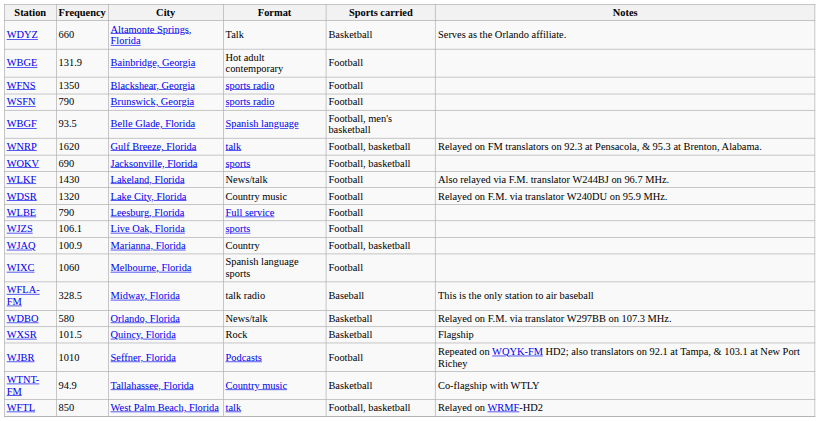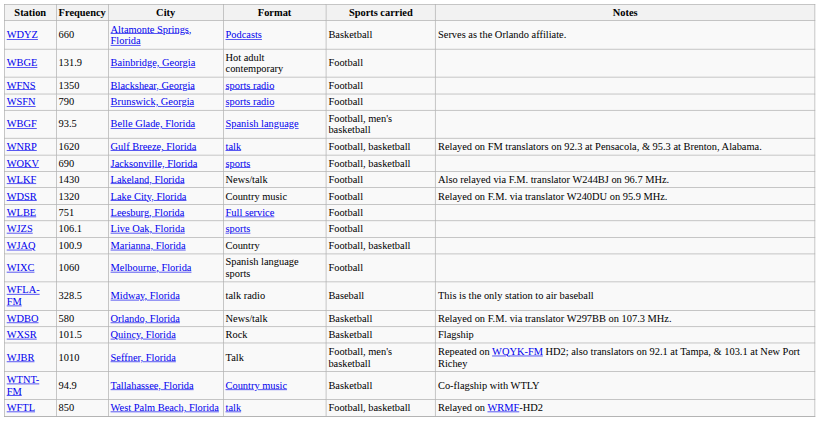(235, 35) Talk -> (244, 35) Podcasts
(66, 212) 790 -> (66, 212) 751
(244, 357) Podcasts -> (235, 357) Talk
(346, 357) Football -> (360, 357) Football, men's basketball
